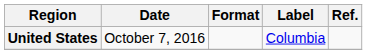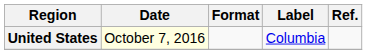(155, 37) no background -> (155, 37) lightyellow background
